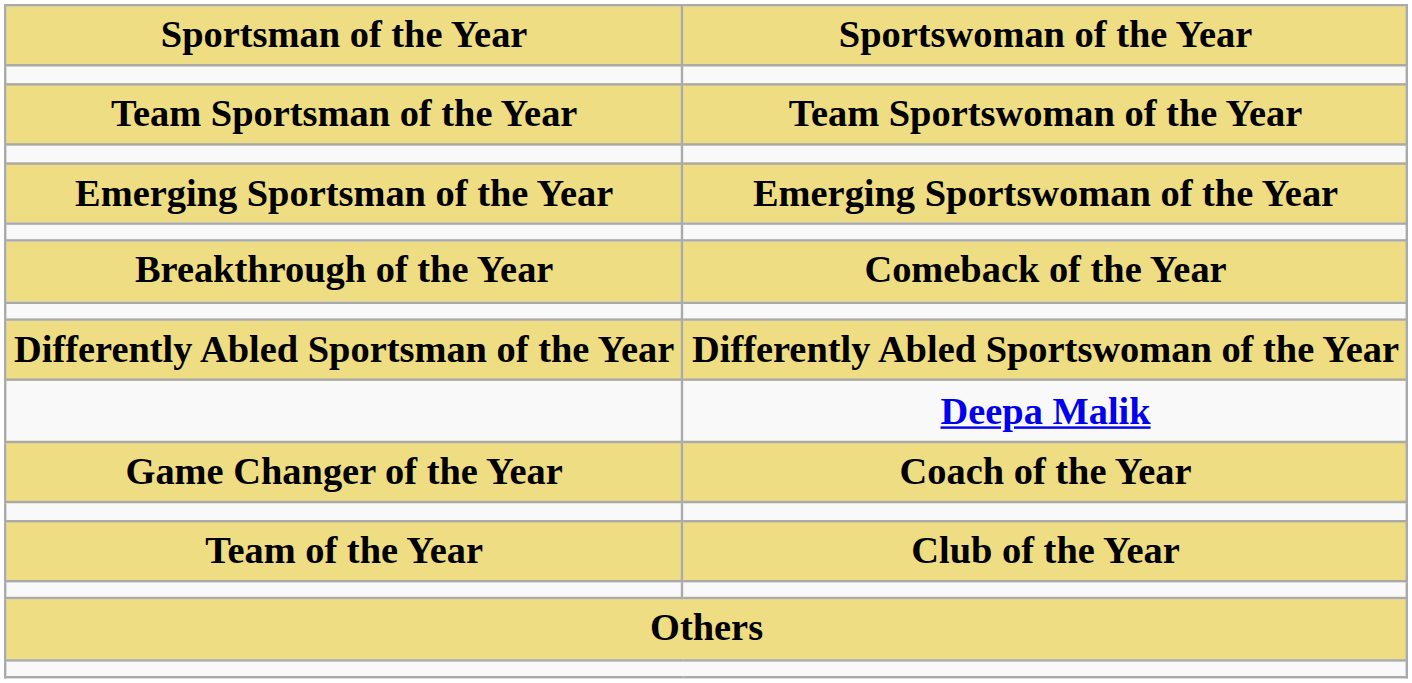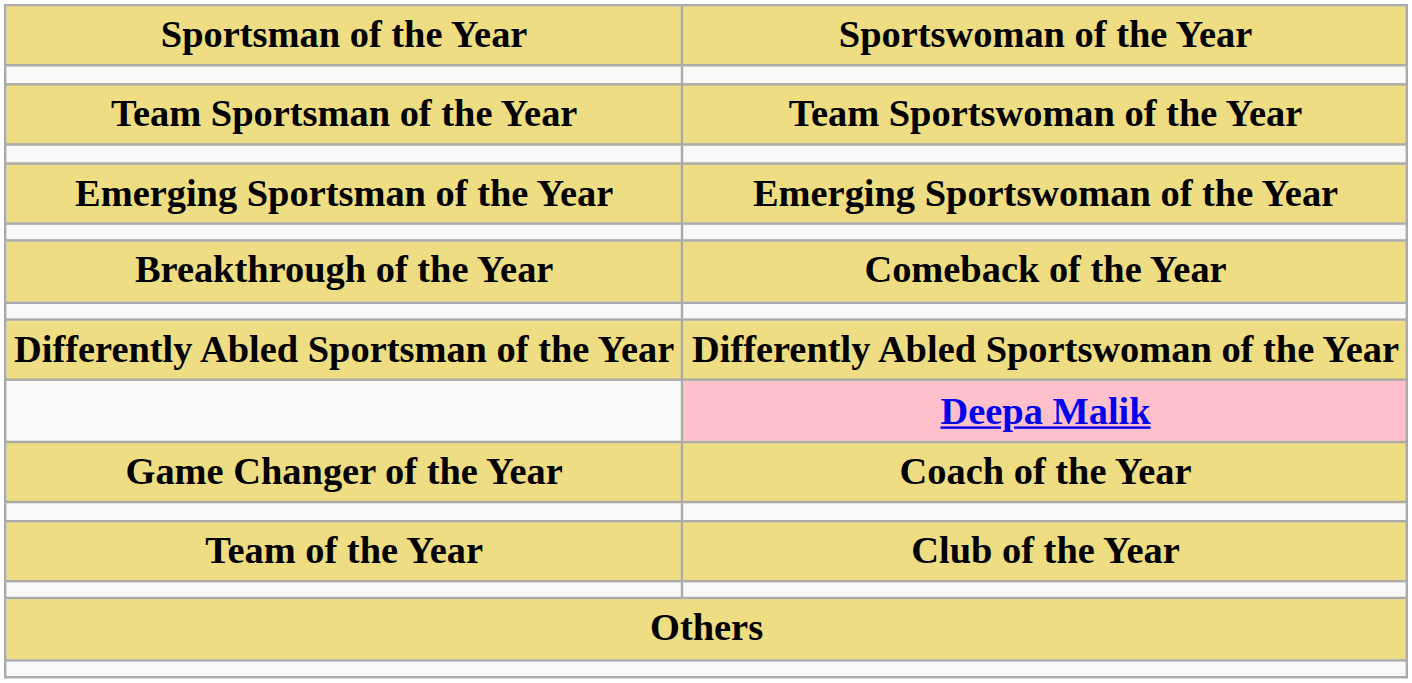(1046, 410) no background -> (1046, 410) pink background
